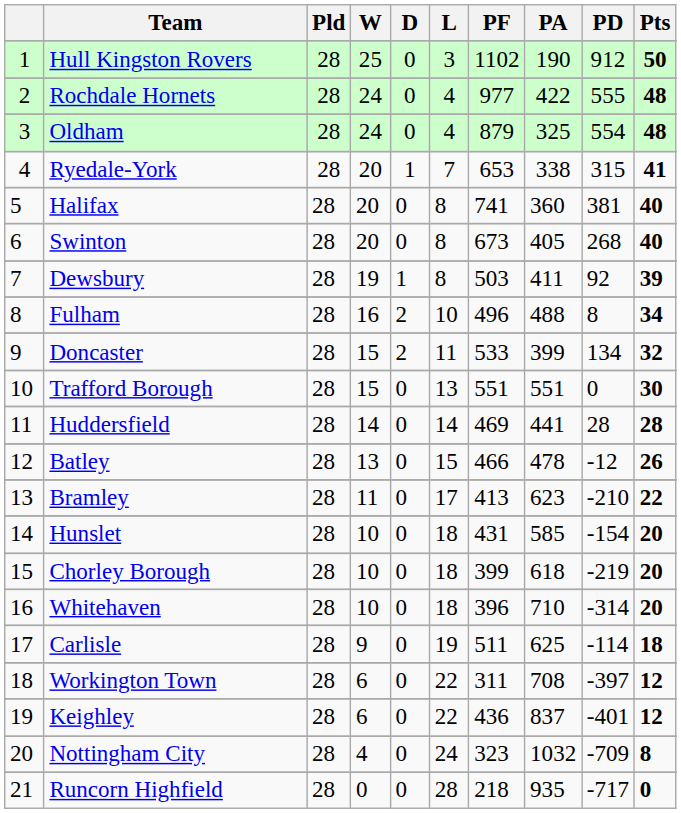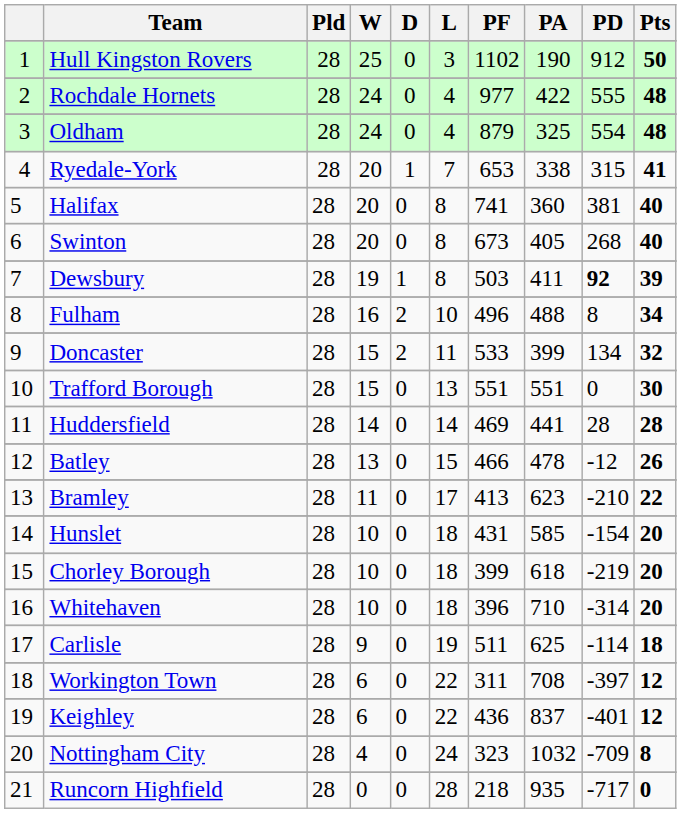(598, 278) normal -> (598, 278) bold
